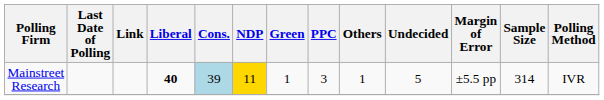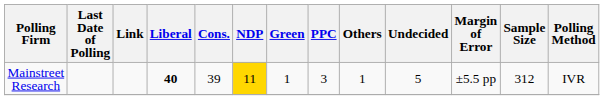(214, 79) lightblue background -> (214, 79) no background
(524, 79) 314 -> (524, 79) 312
